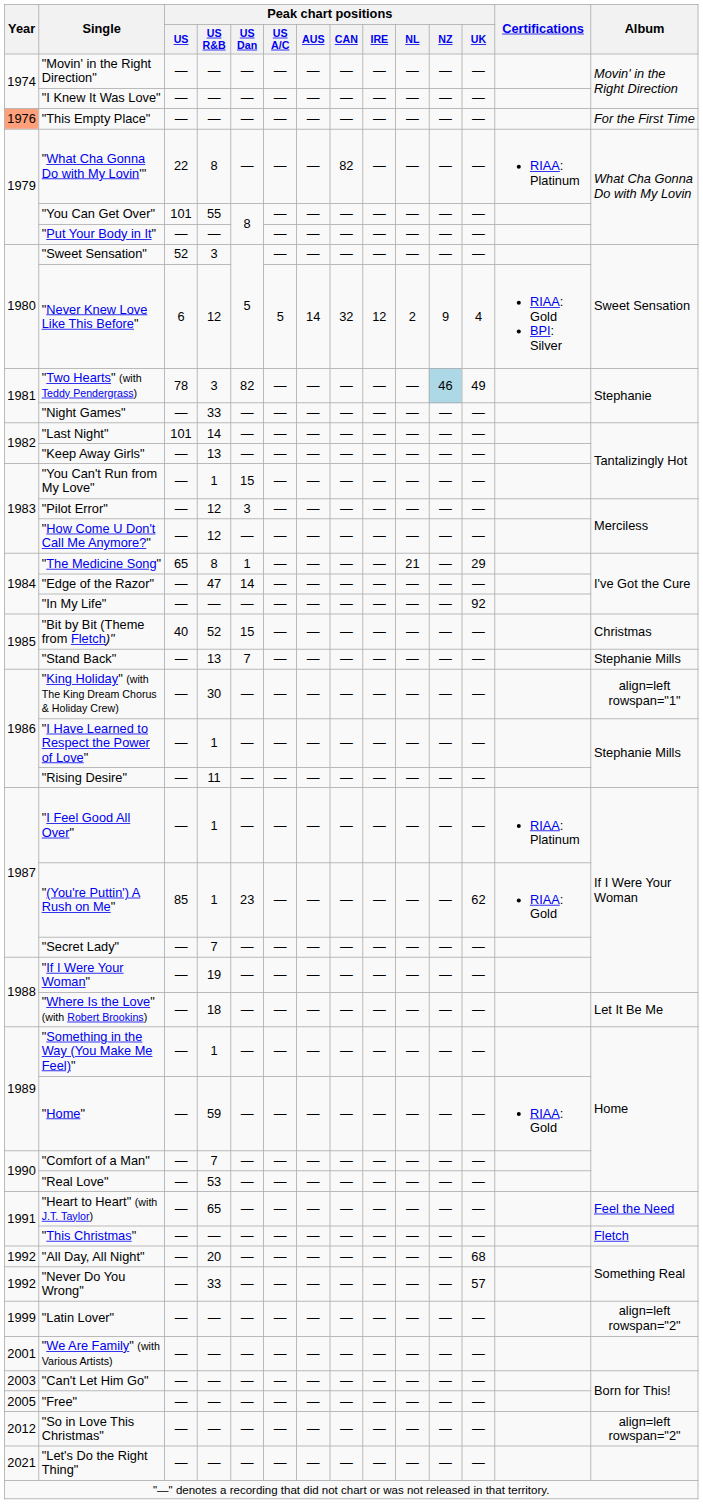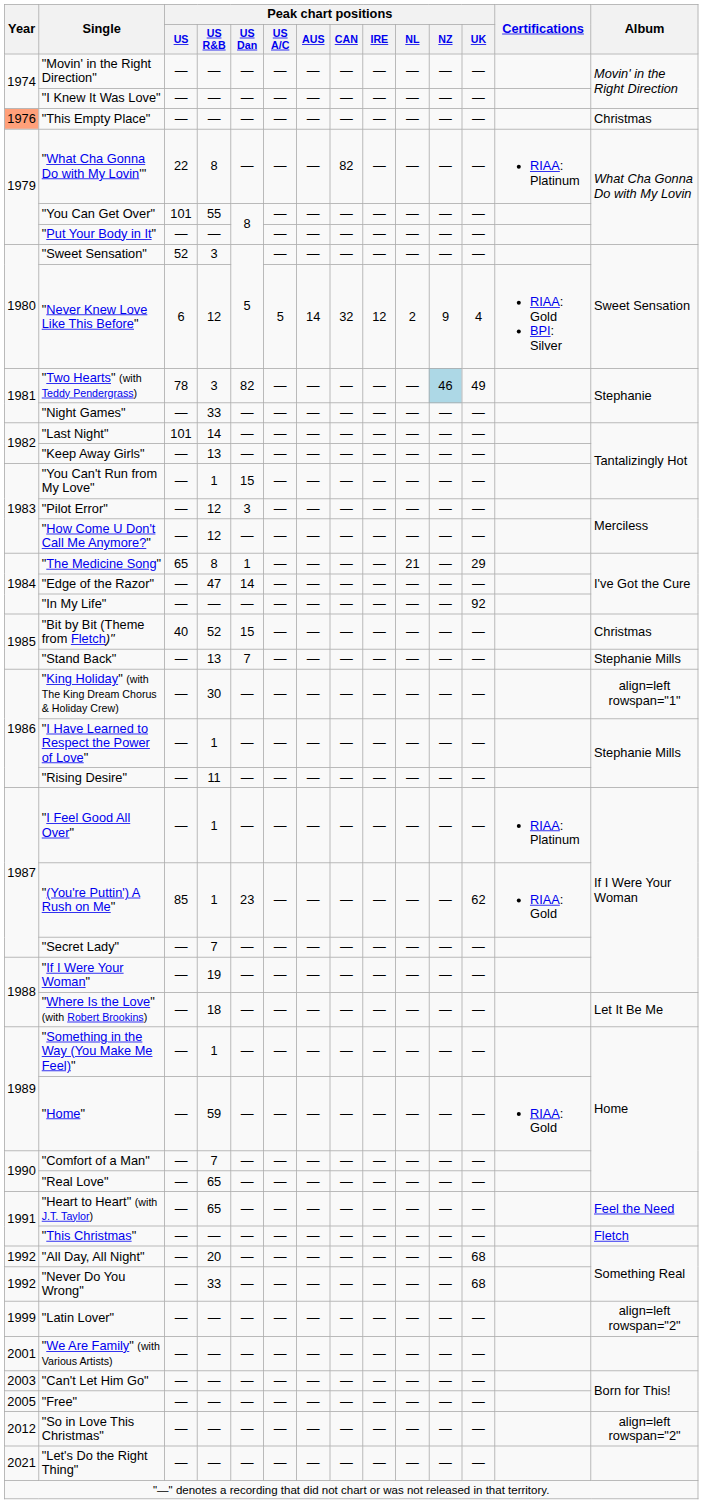(644, 118) For the First Time -> (623, 119) Christmas
(214, 1181) 53 -> (214, 1181) 65
(478, 1284) 57 -> (478, 1284) 68
